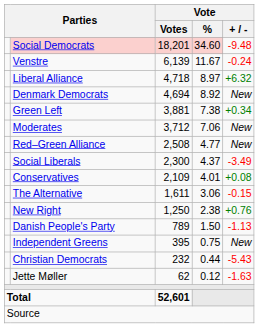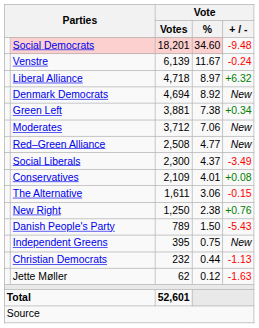(240, 227) -1.13 -> (240, 227) -5.43
(240, 260) -5.43 -> (240, 260) -1.13
